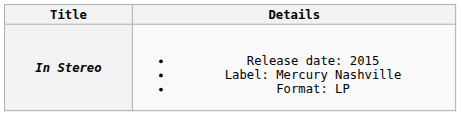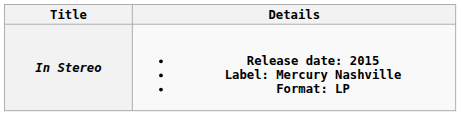(294, 75) normal -> (294, 75) bold
